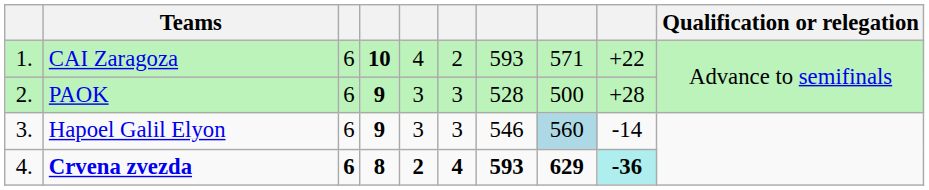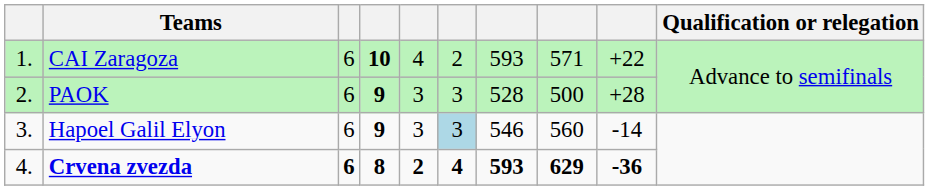(457, 130) no background -> (457, 130) lightblue background
(567, 130) lightblue background -> (567, 130) no background
(627, 166) paleturquoise background -> (627, 166) no background
